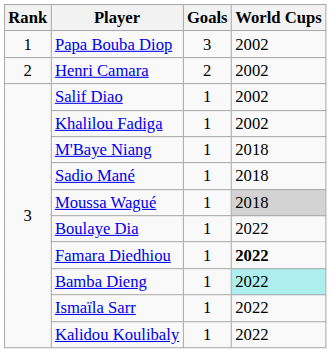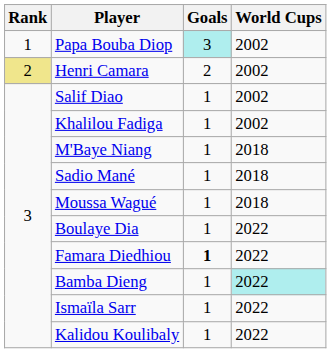(207, 44) no background -> (207, 44) paleturquoise background
(28, 70) no background -> (28, 70) khaki background
(252, 202) lightgrey background -> (252, 202) no background
(207, 255) normal -> (207, 255) bold
(252, 255) bold -> (252, 255) normal
